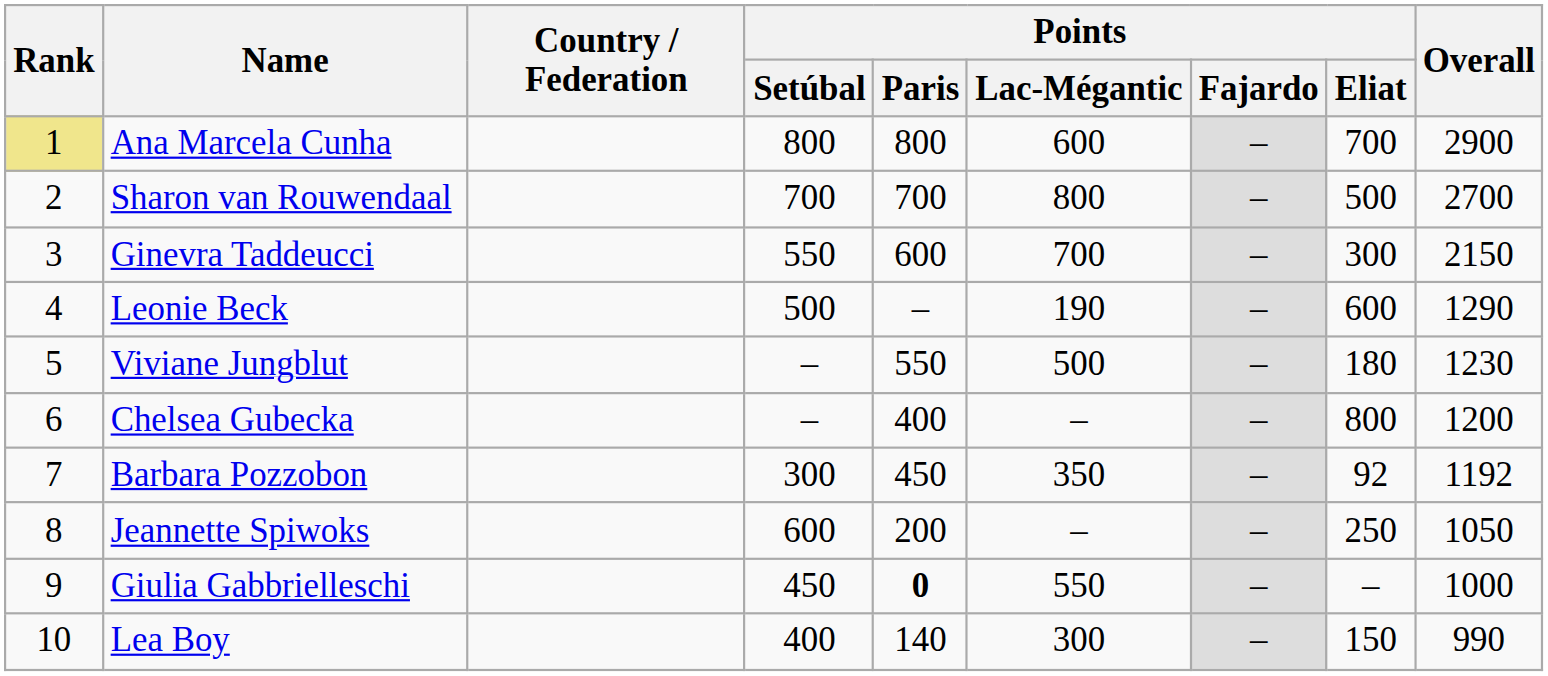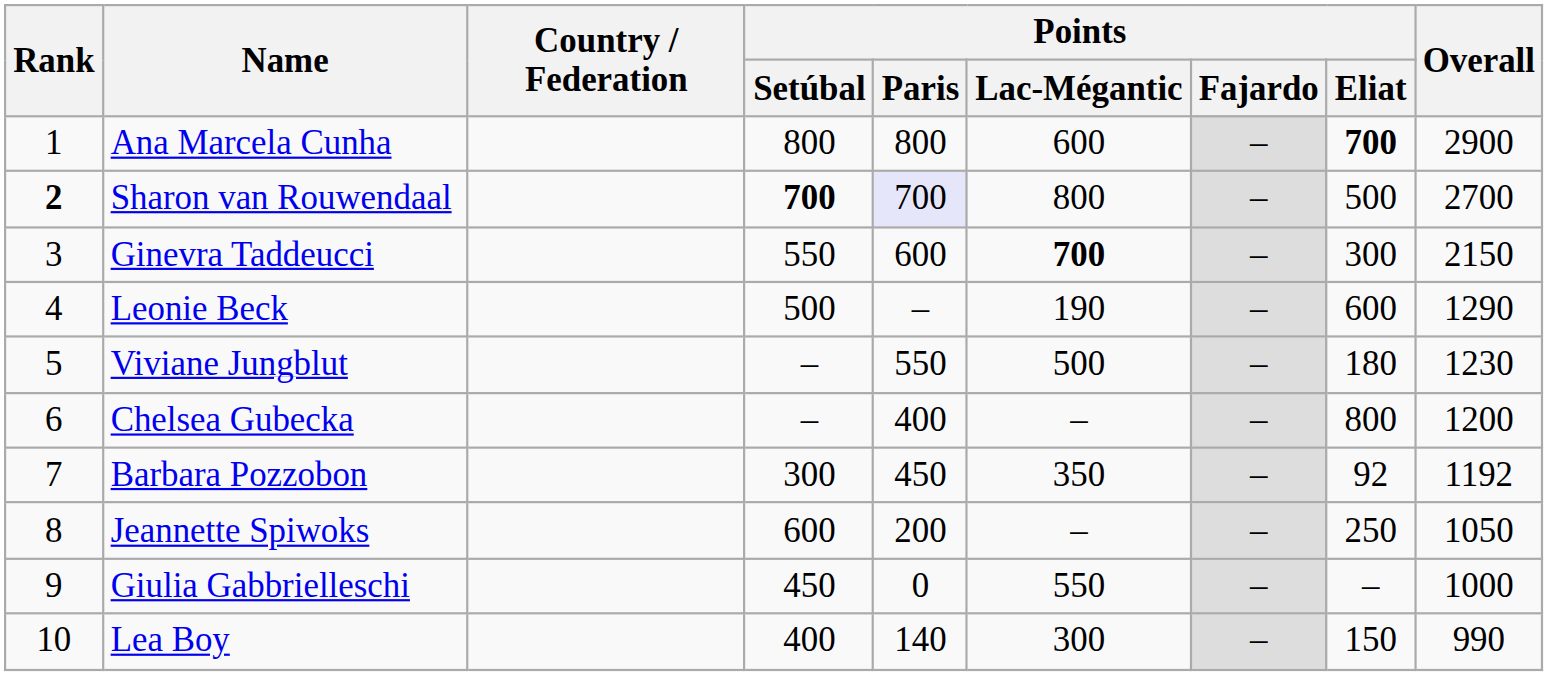(54, 142) khaki background -> (54, 142) no background
(1371, 142) normal -> (1371, 142) bold
(54, 198) normal -> (54, 198) bold
(809, 198) normal -> (809, 198) bold
(920, 198) no background -> (920, 198) lavender background
(1079, 253) normal -> (1079, 253) bold
(920, 585) bold -> (920, 585) normal
